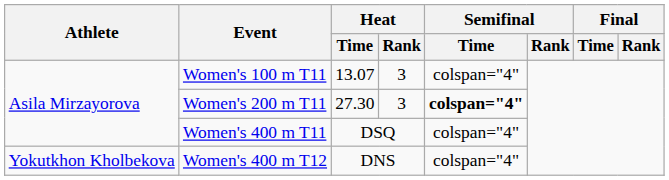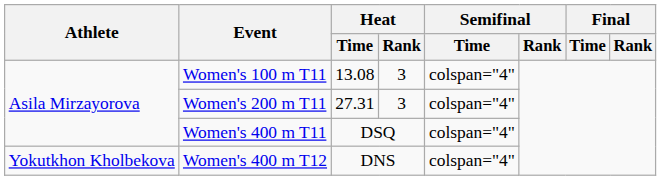(355, 75) 13.07 -> (355, 75) 13.08
(355, 103) 27.30 -> (355, 103) 27.31
(476, 103) bold -> (472, 103) normal
